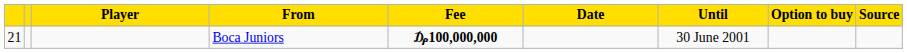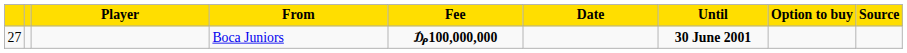(14, 37) 21 -> (14, 37) 27
(713, 37) normal -> (713, 37) bold
